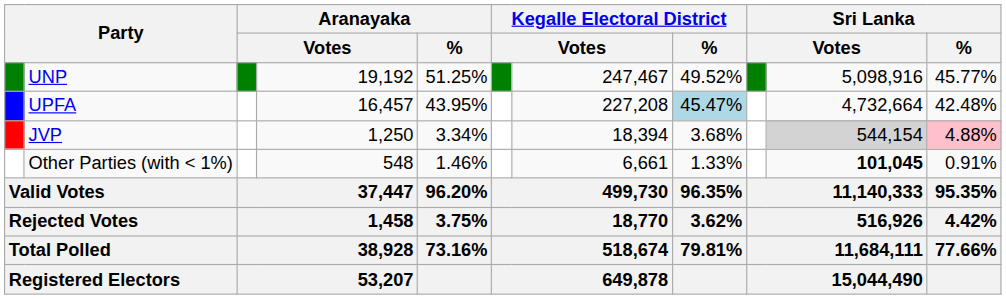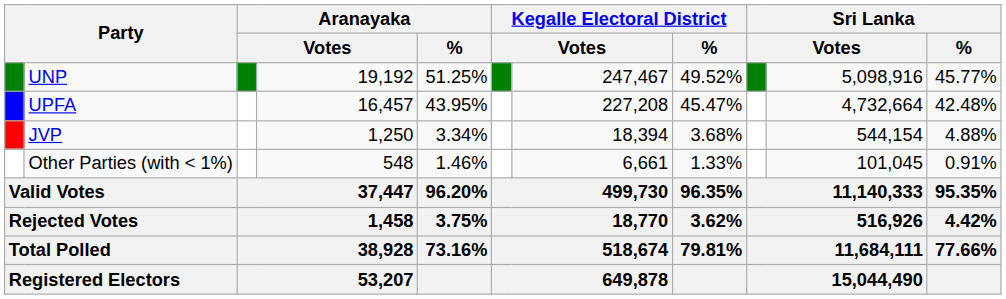(711, 105) lightblue background -> (711, 105) no background
(890, 134) lightgrey background -> (890, 134) no background
(971, 134) pink background -> (971, 134) no background
(890, 163) bold -> (890, 163) normal
